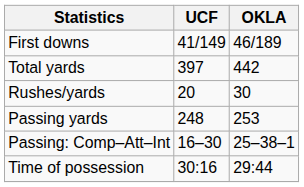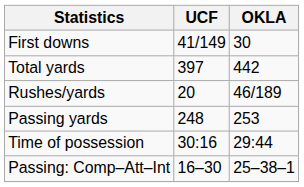(257, 43) 46/189 -> (242, 43) 30
(242, 93) 30 -> (257, 93) 46/189
rows swapped: (89, 143) <-> (76, 168)
